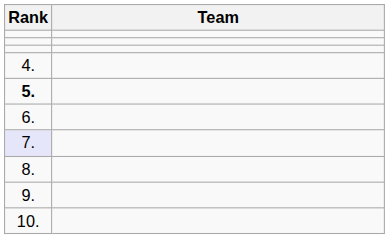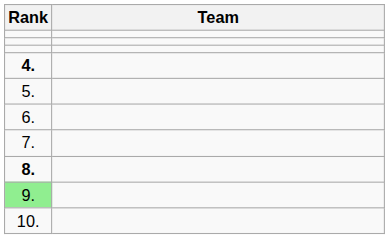(28, 66) normal -> (28, 66) bold
(28, 92) bold -> (28, 92) normal
(28, 143) lavender background -> (28, 143) no background
(28, 169) normal -> (28, 169) bold
(28, 195) no background -> (28, 195) lightgreen background
